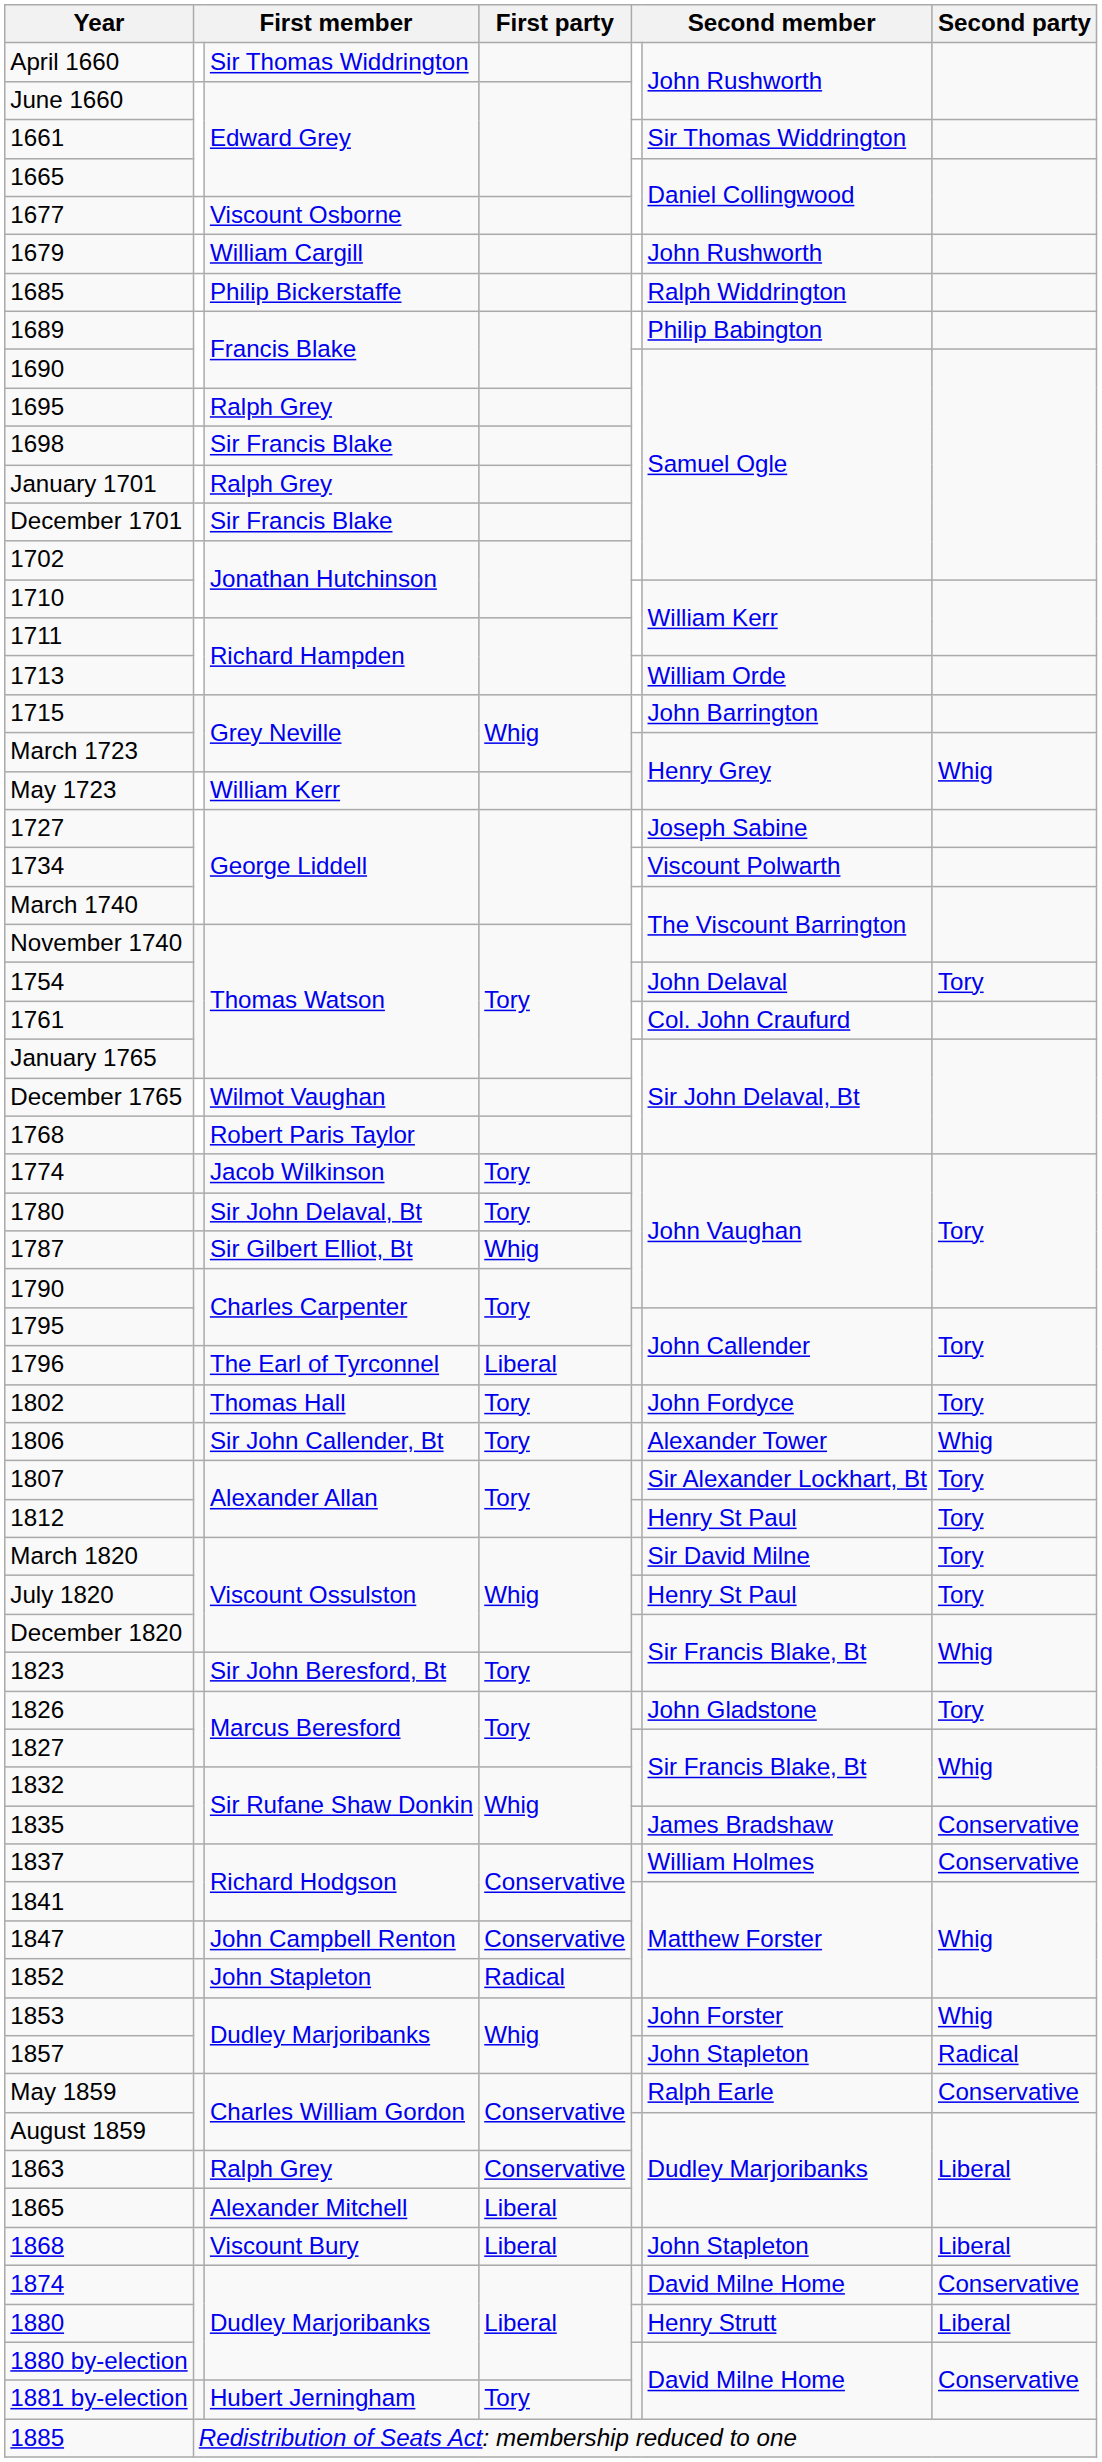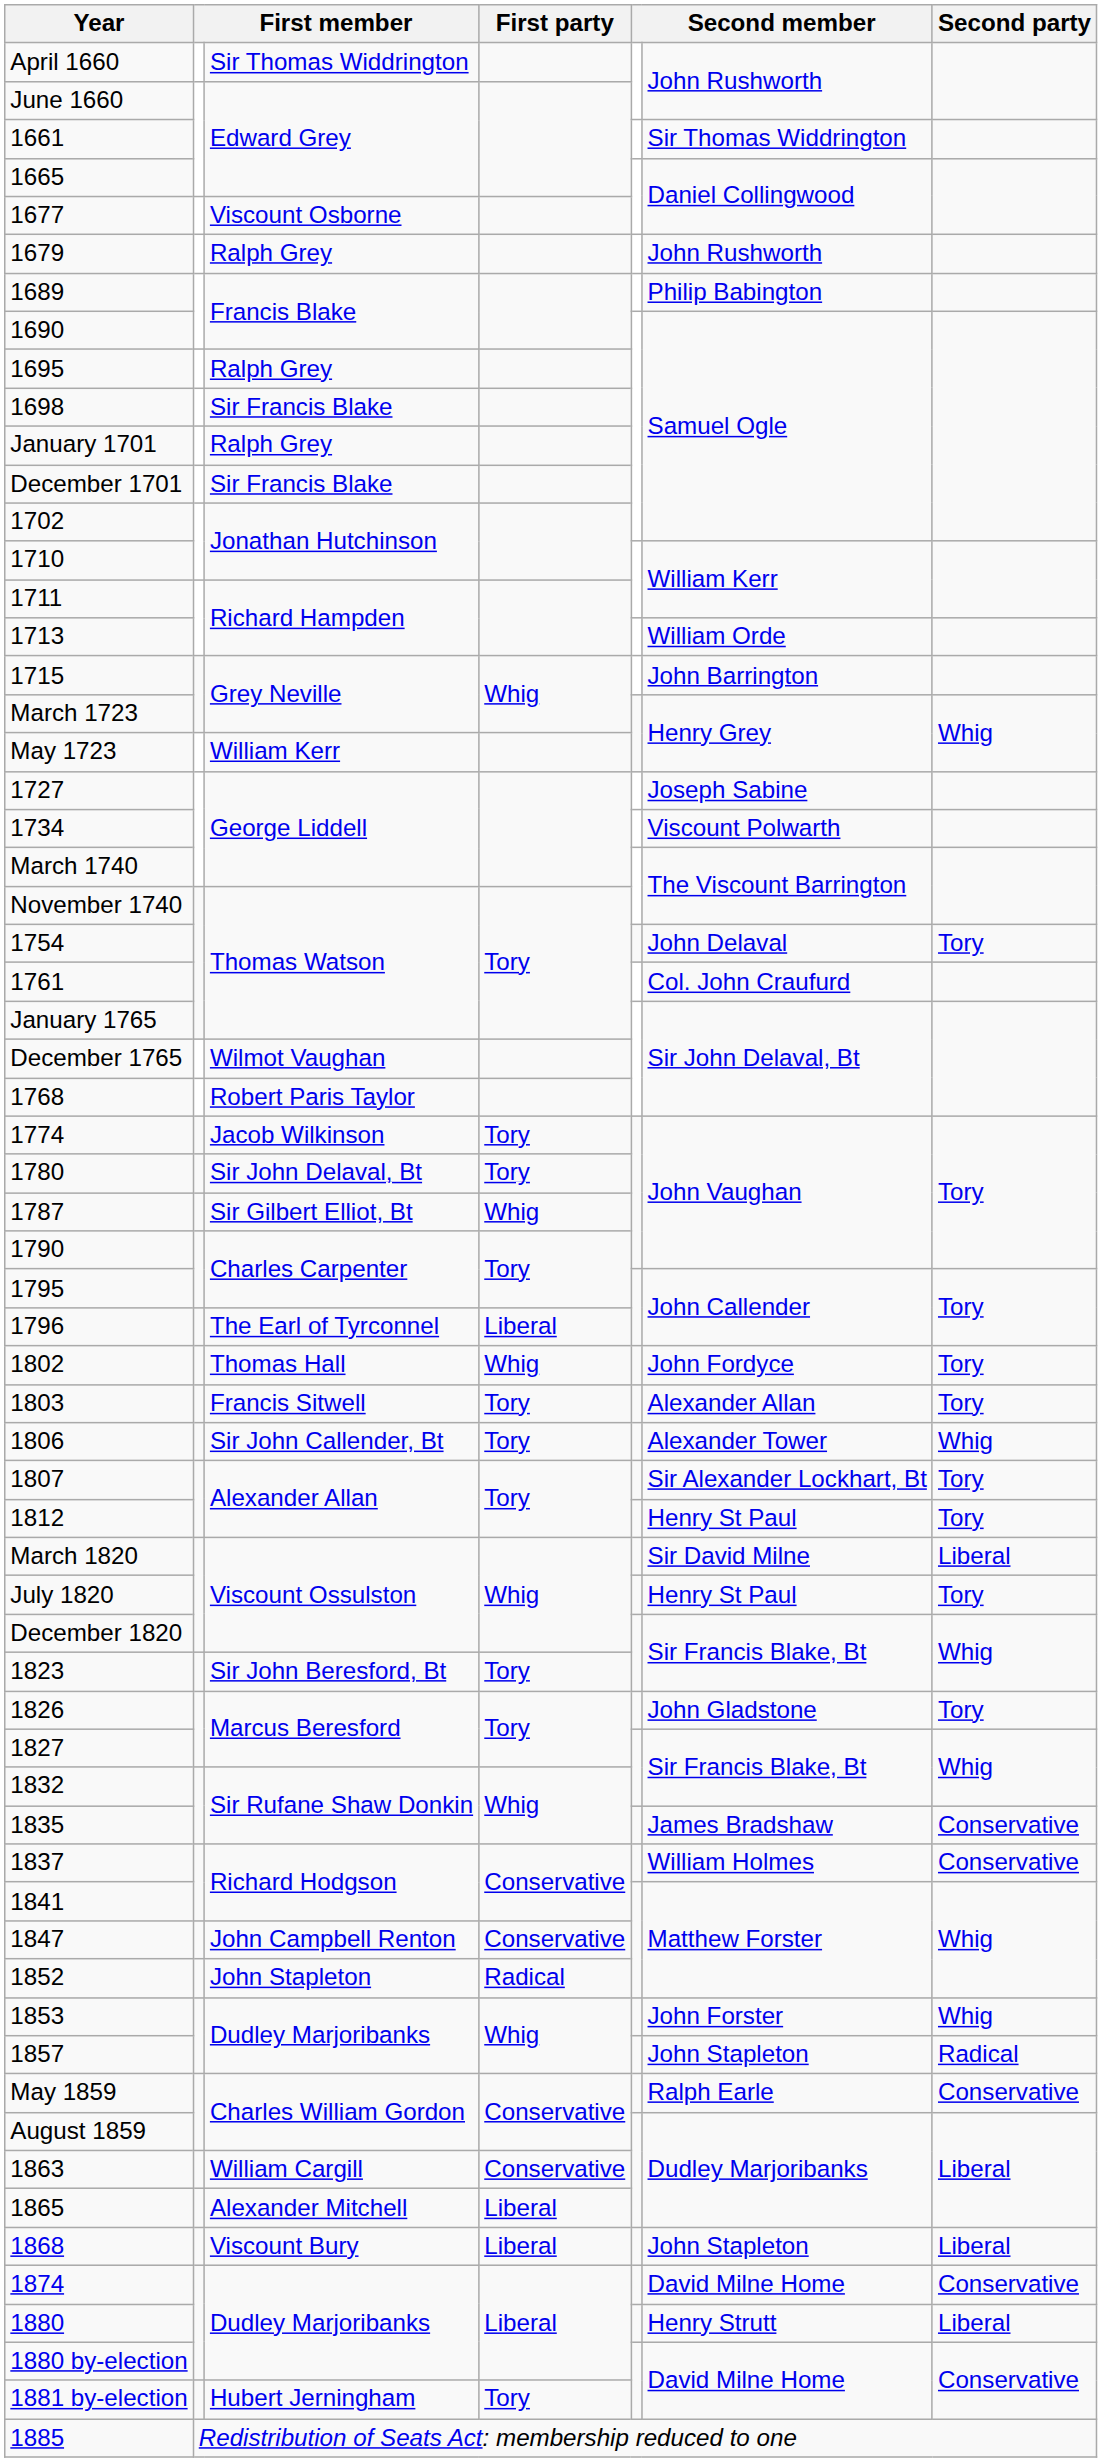(286, 253) William Cargill -> (271, 253) Ralph Grey
- row: (37, 291)
(507, 1403) Tory -> (512, 1364) Whig
+ row: (37, 1403)
(961, 1556) Tory -> (974, 1556) Liberal
(271, 2169) Ralph Grey -> (286, 2169) William Cargill
